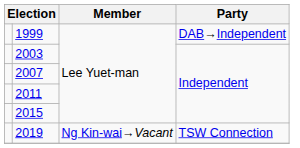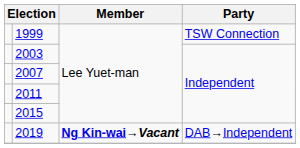(232, 34) DAB→Independent -> (232, 34) TSW Connection
(117, 133) normal -> (120, 133) bold
(226, 133) TSW Connection -> (239, 133) DAB→Independent
